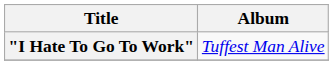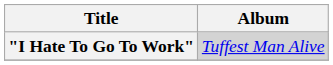(263, 45) no background -> (263, 45) lightgrey background
